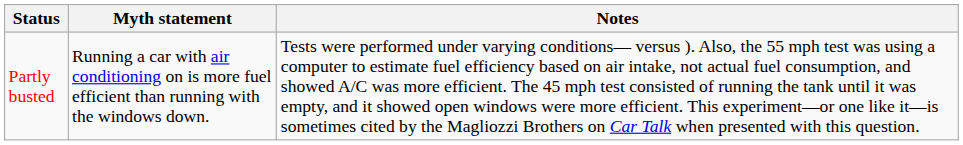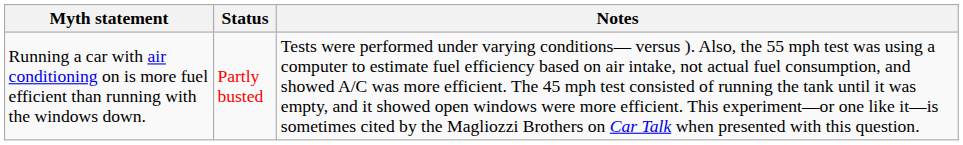columns swapped: (172, 18) <-> (36, 18)
